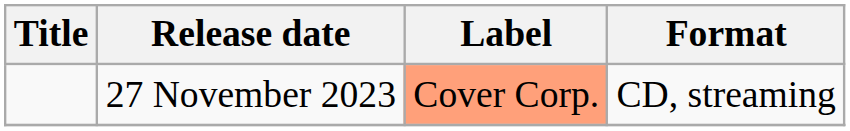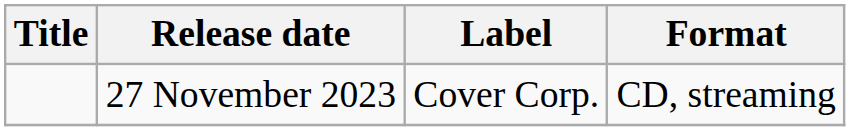(506, 93) lightsalmon background -> (506, 93) no background
